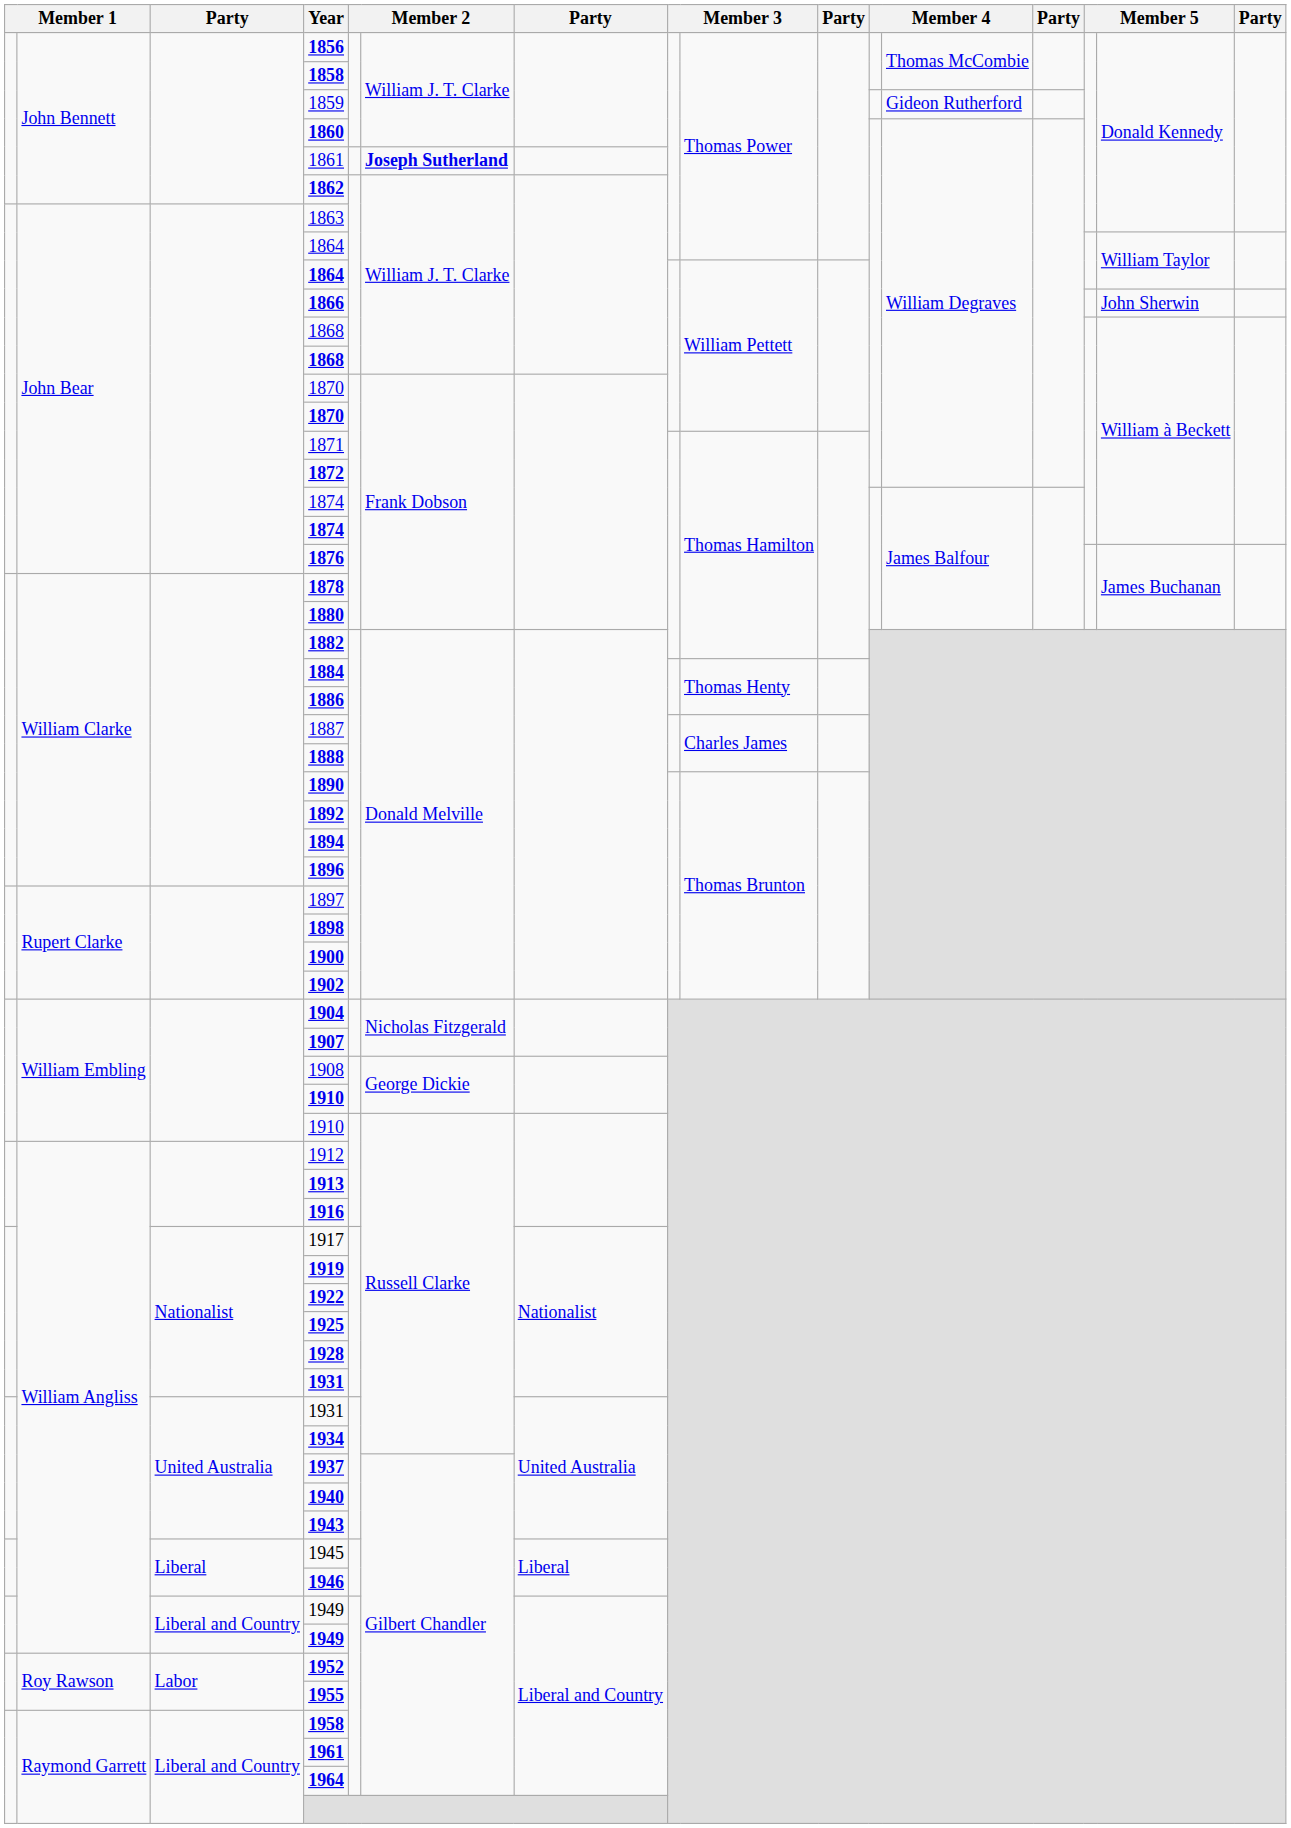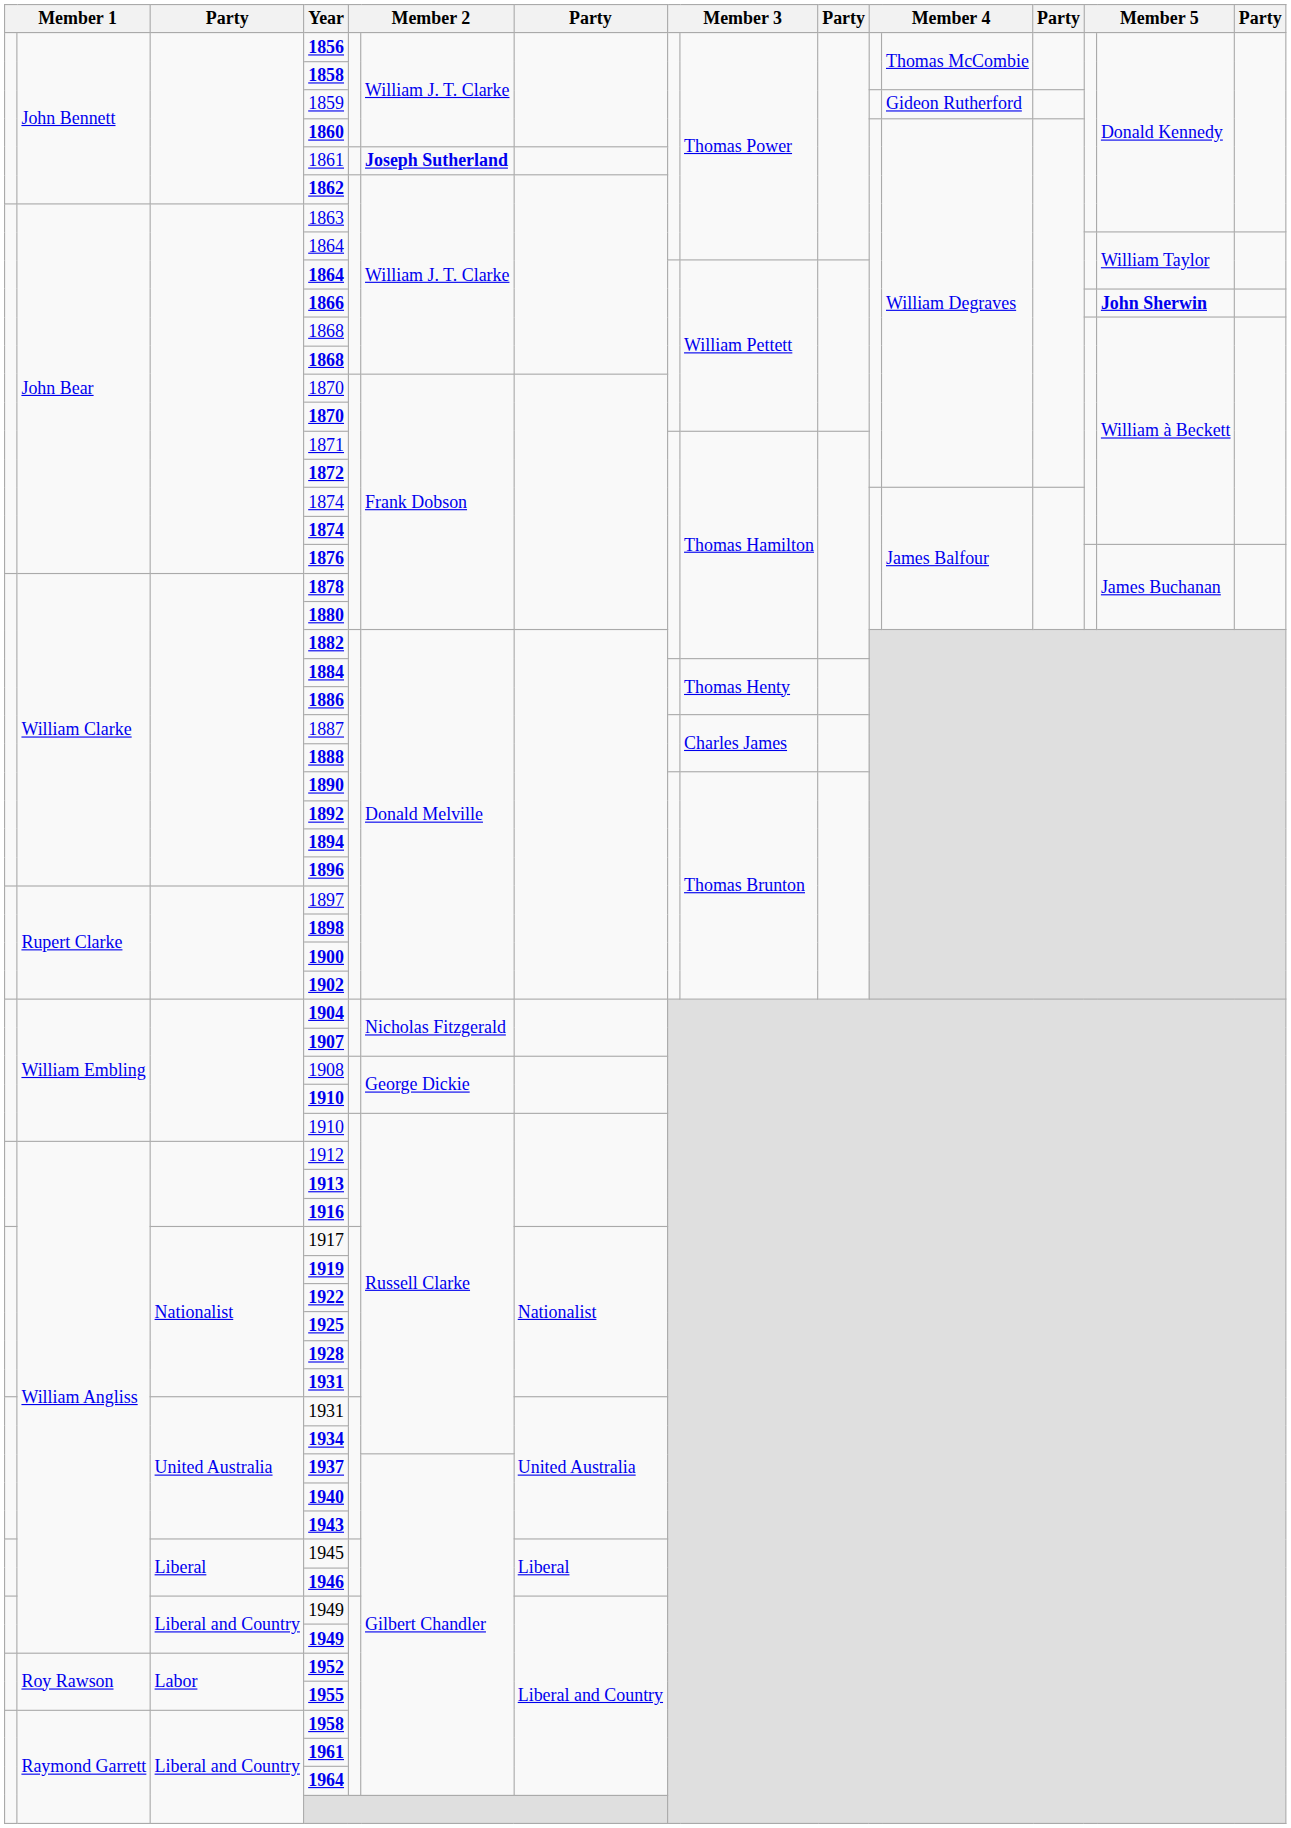(1150, 302) normal -> (1154, 302) bold
